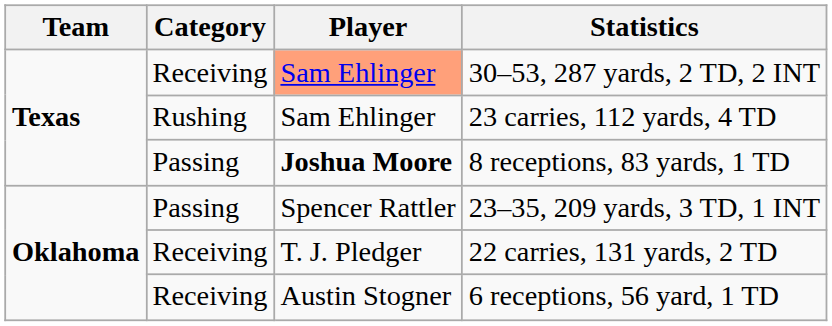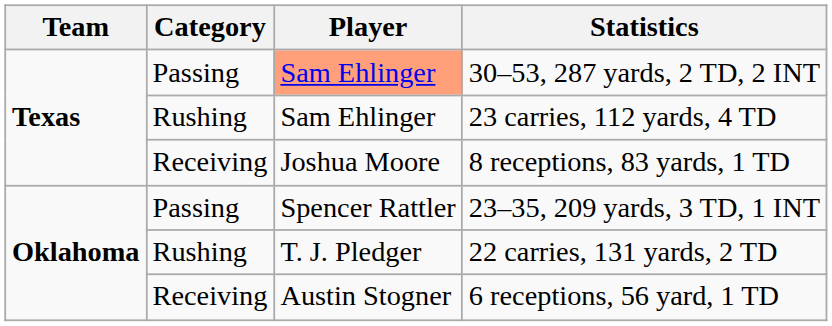(210, 72) Receiving -> (196, 72) Passing
(196, 162) Passing -> (210, 162) Receiving
(366, 162) bold -> (360, 162) normal
(210, 251) Receiving -> (200, 251) Rushing
